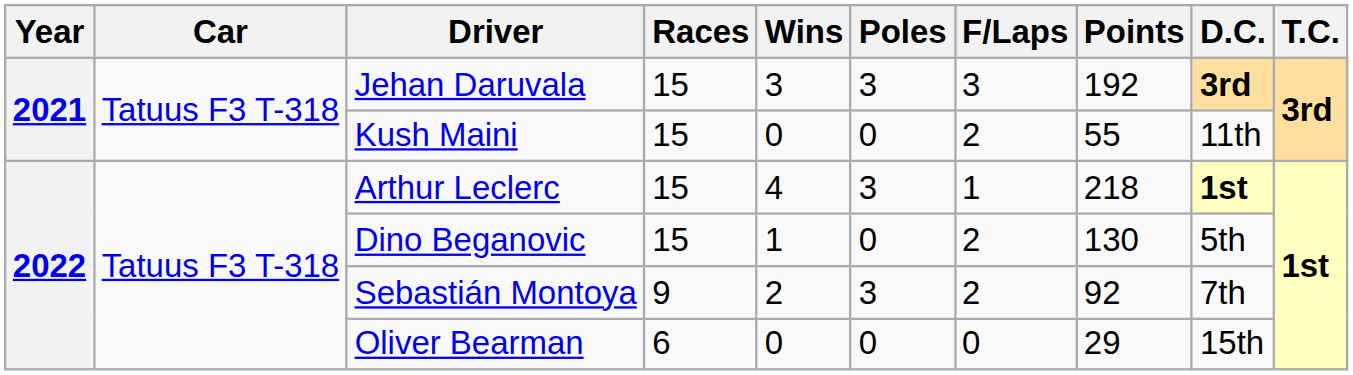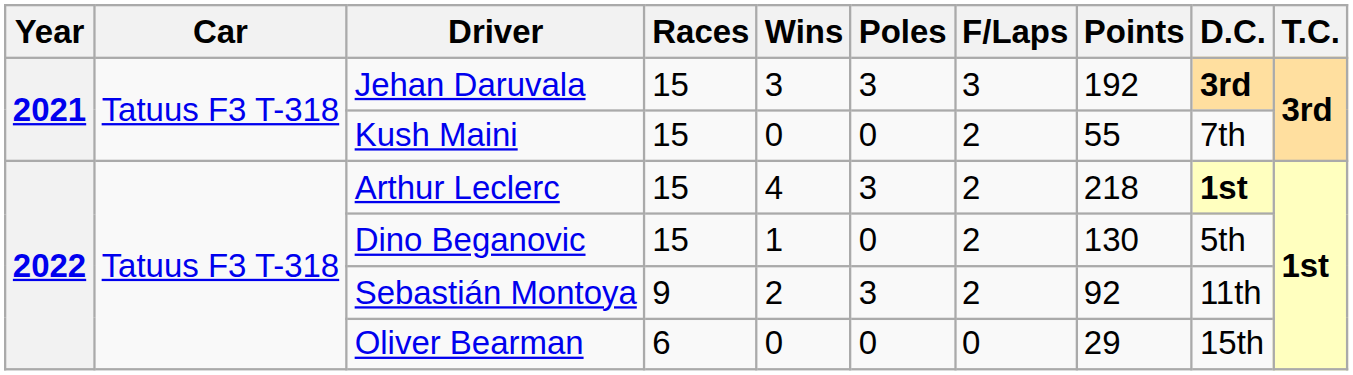(1231, 136) 11th -> (1223, 136) 7th
(971, 188) 1 -> (971, 188) 2
(1223, 292) 7th -> (1231, 292) 11th
